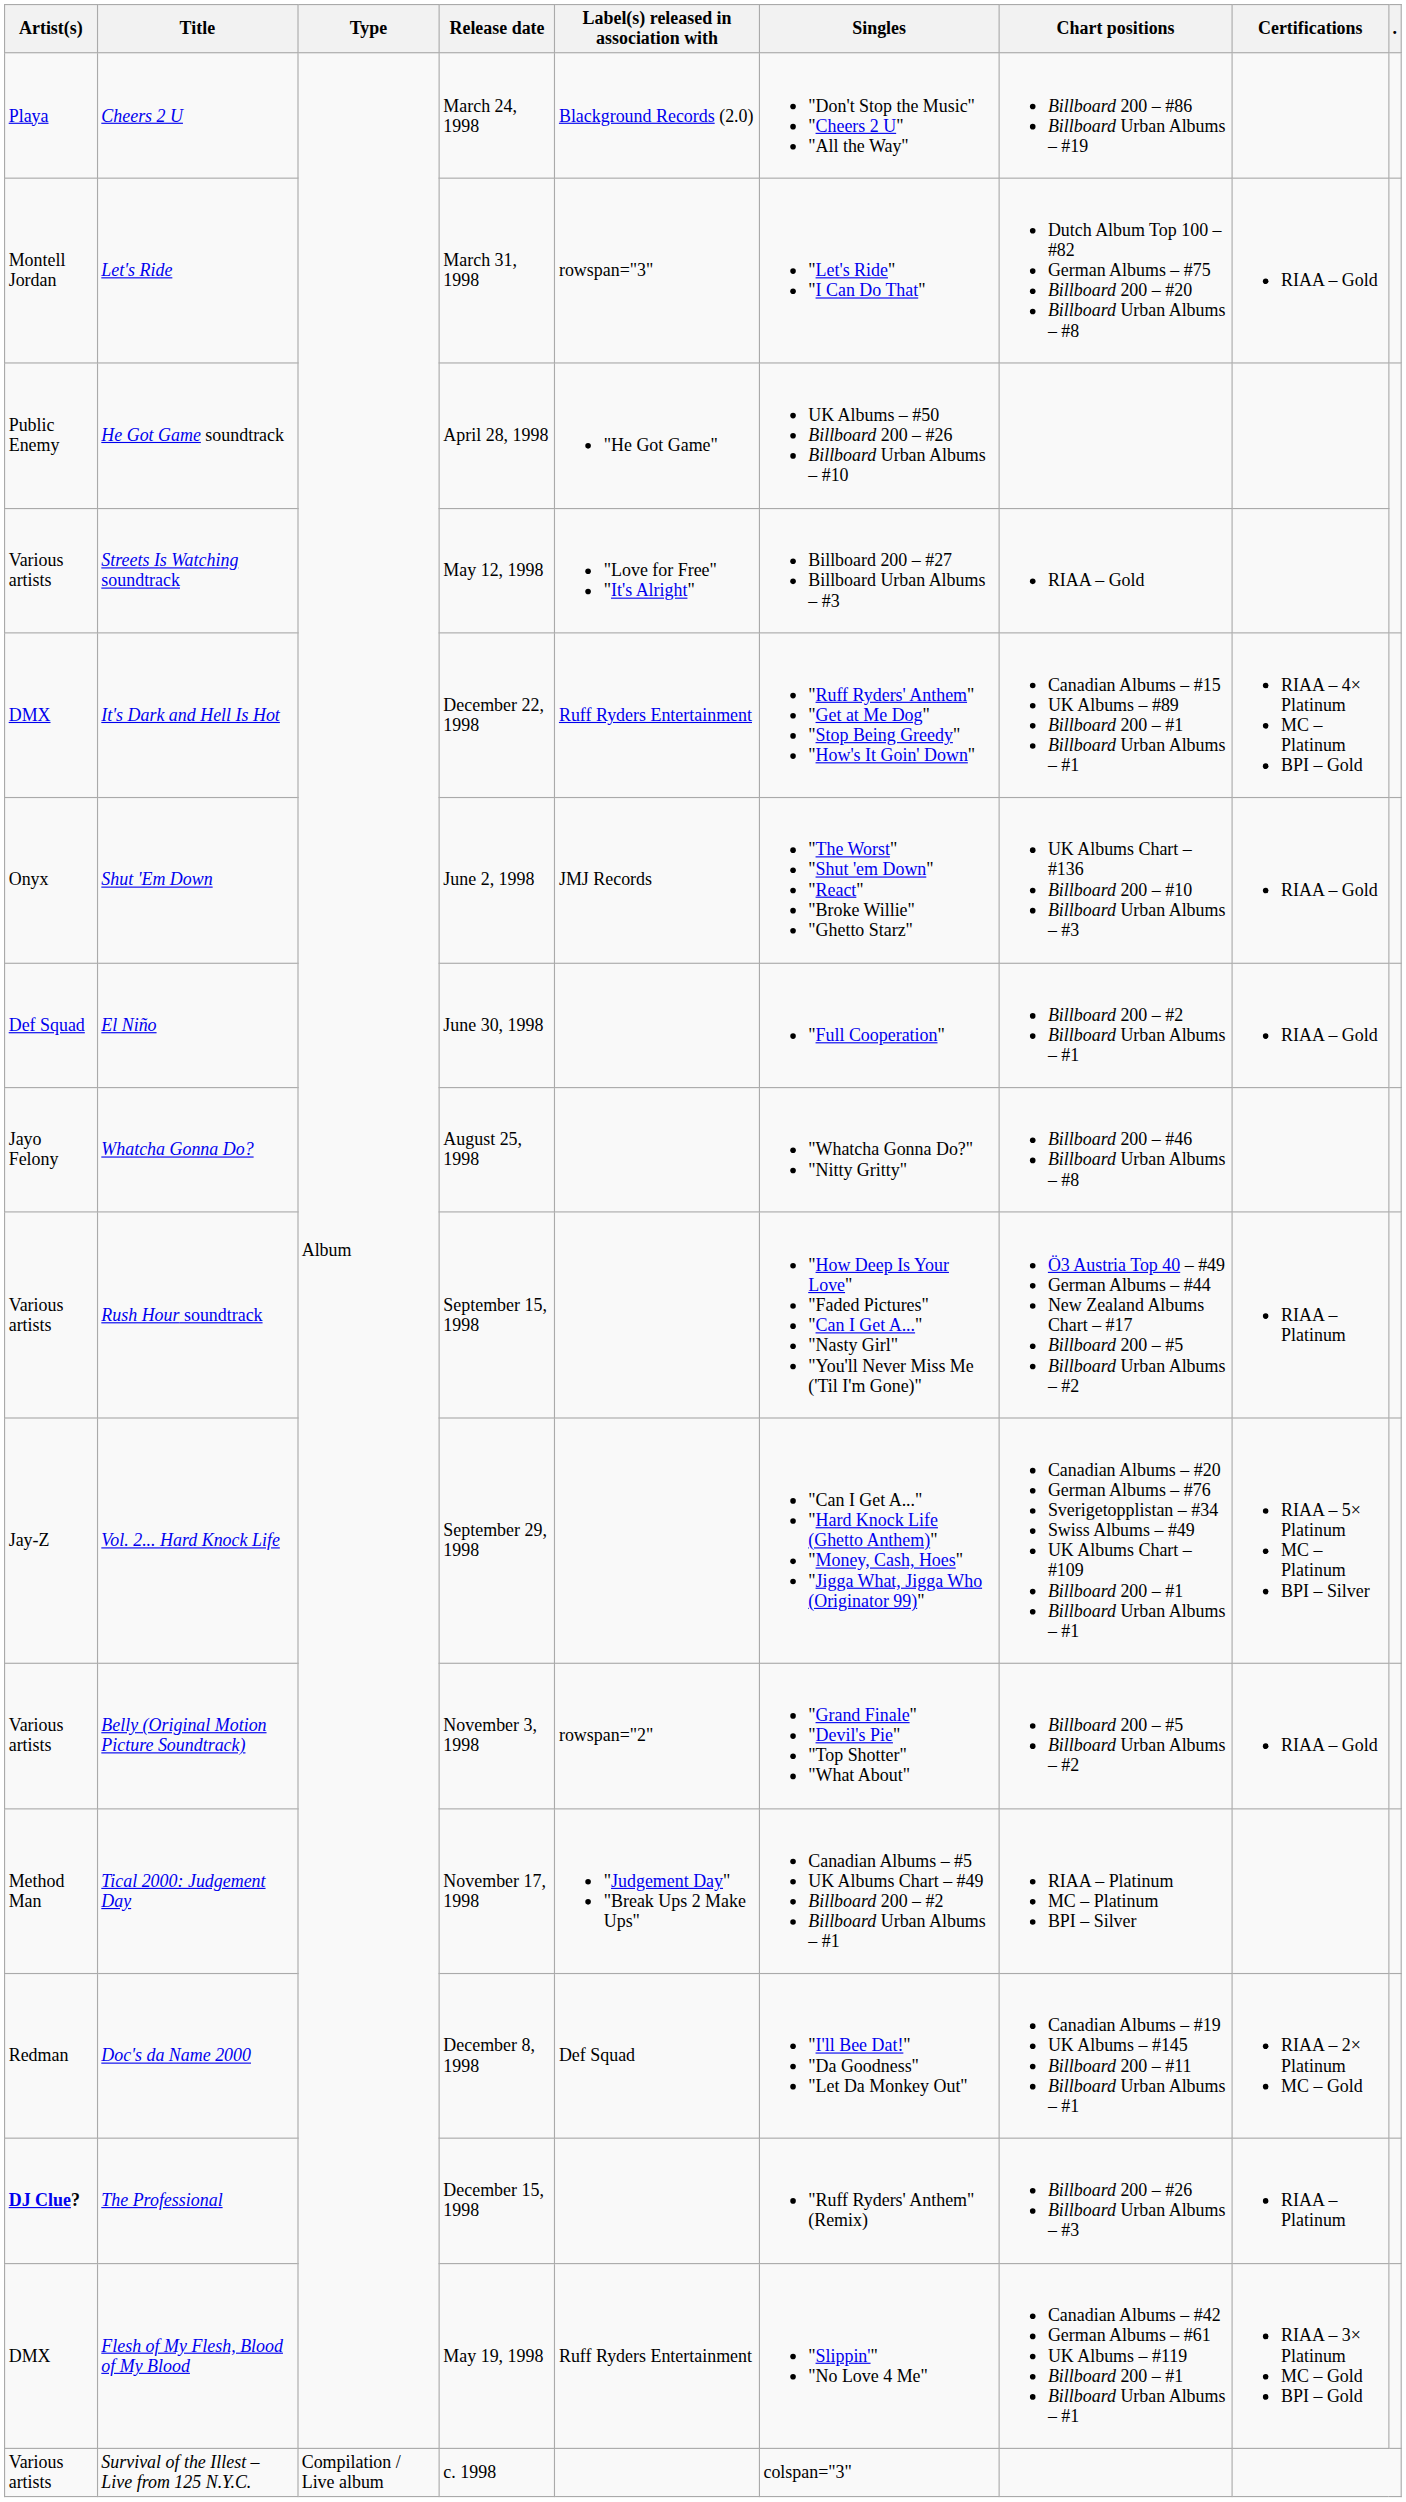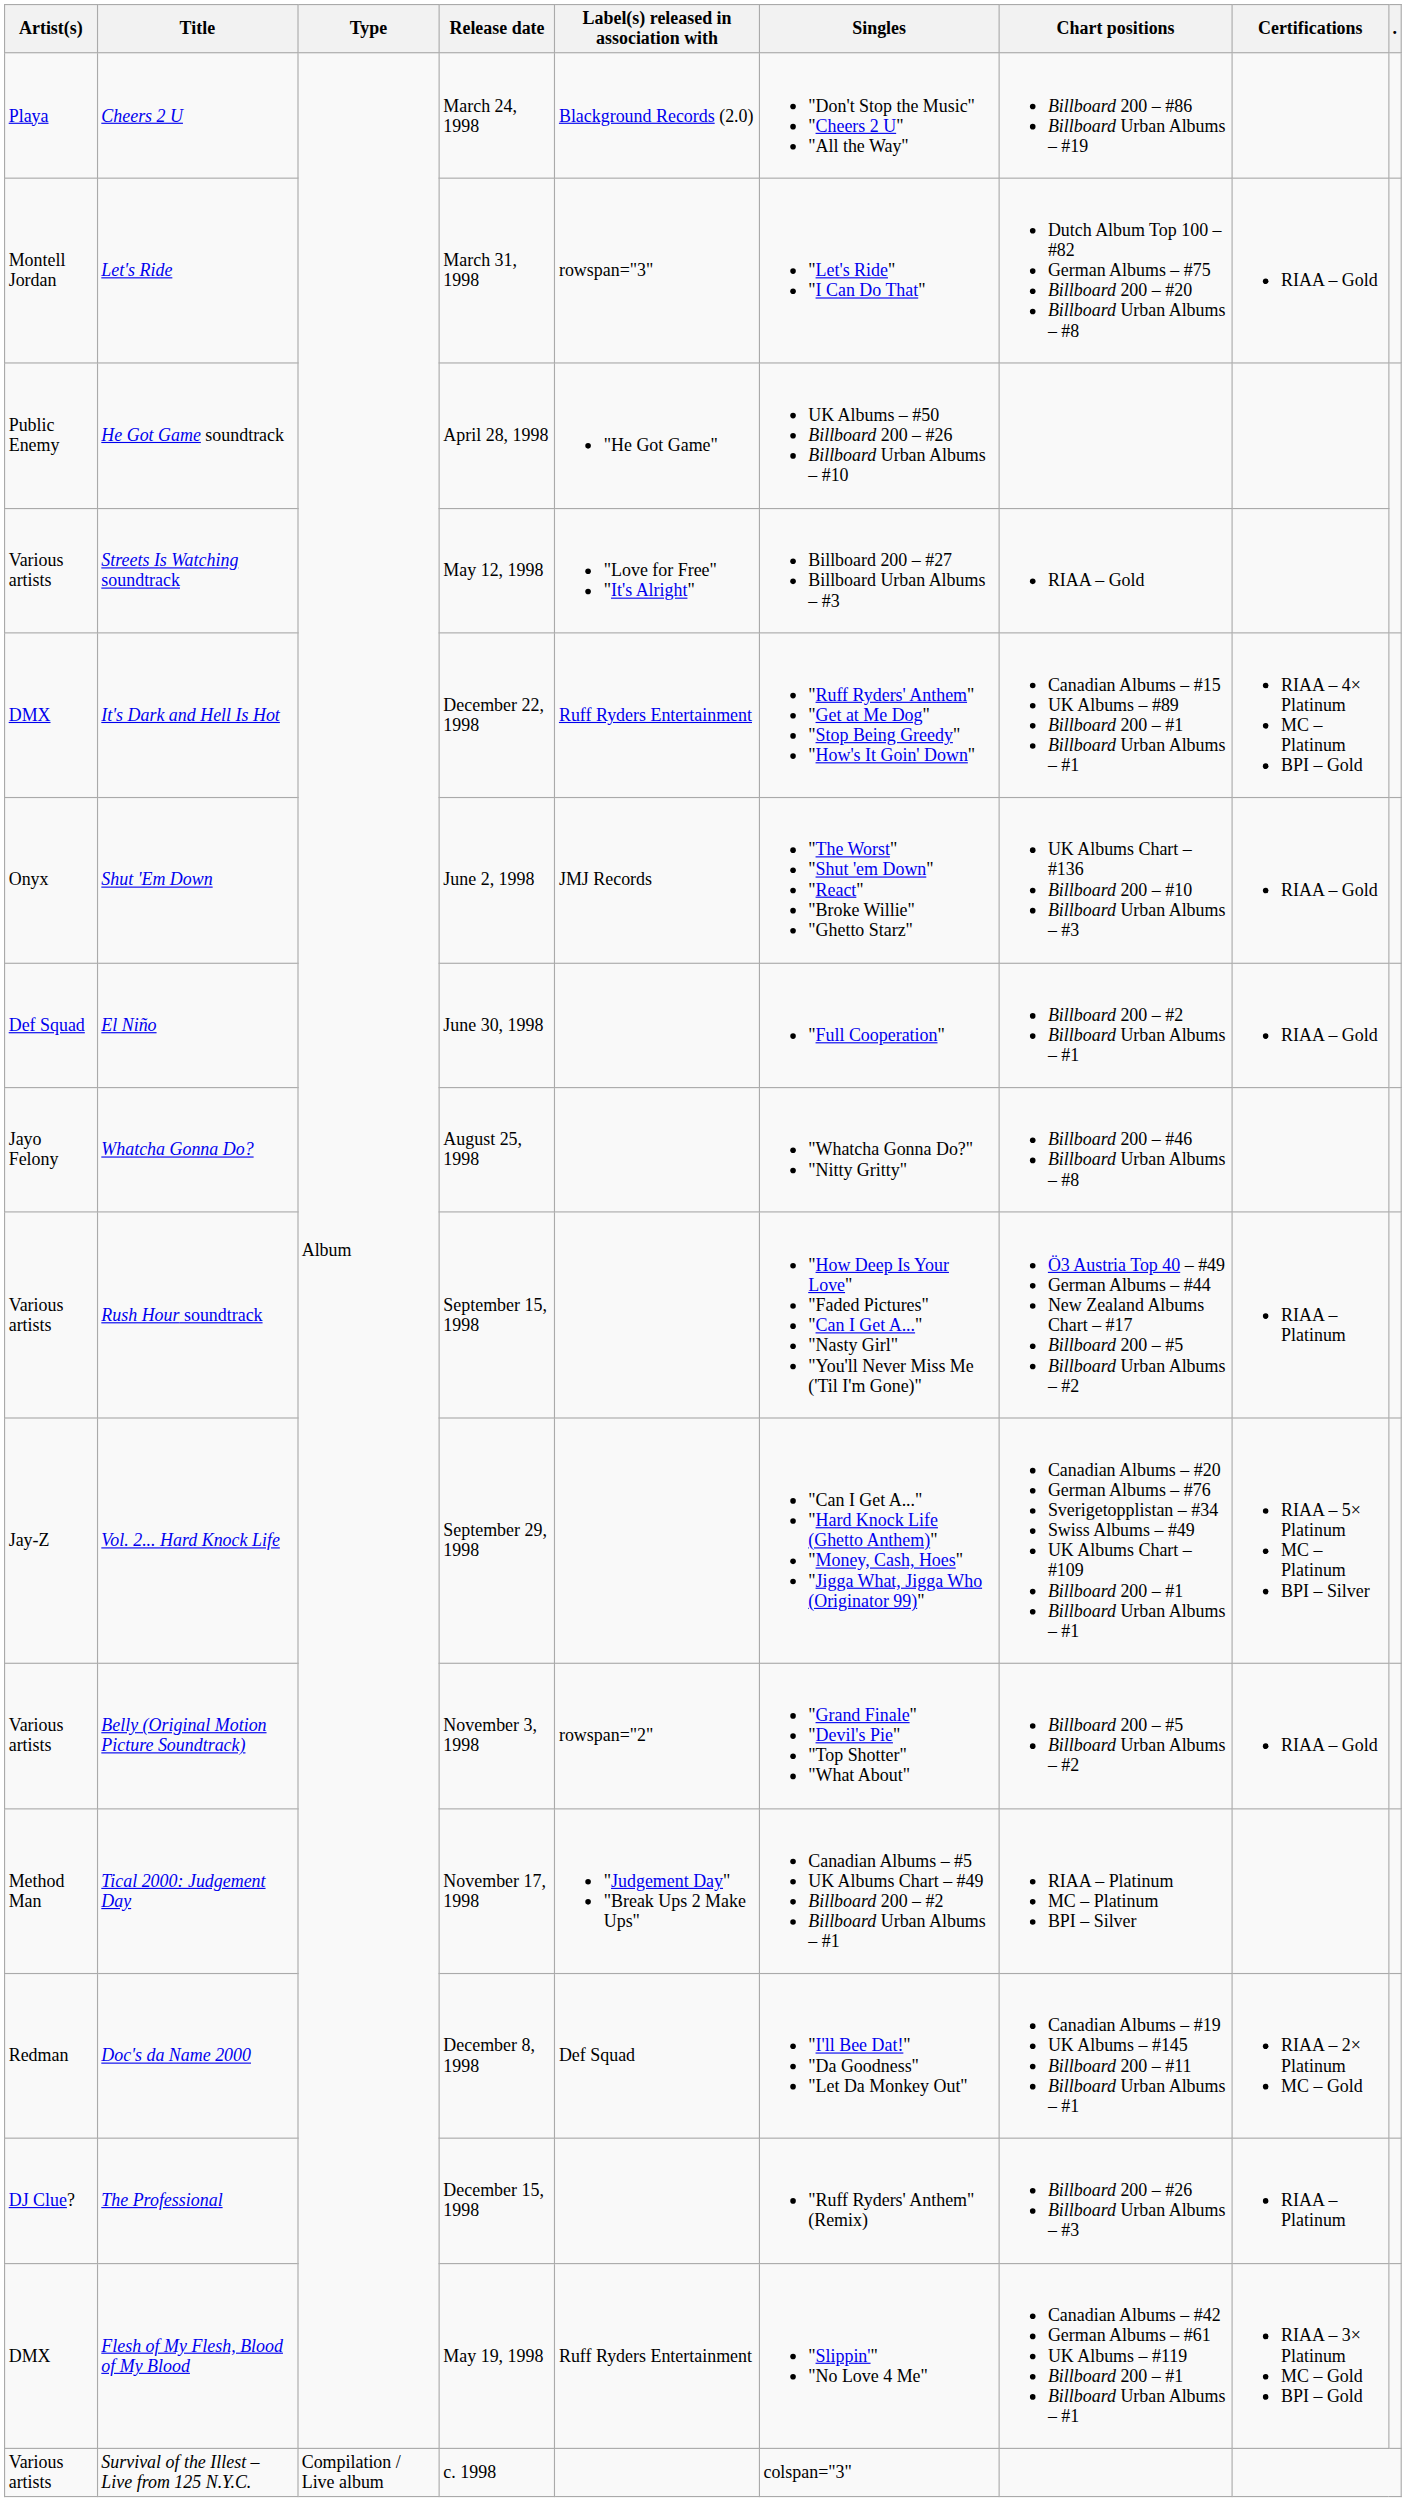(44, 2200) bold -> (42, 2200) normal
